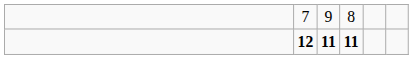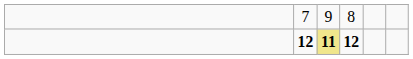(328, 41) no background -> (328, 41) khaki background
(351, 41) 11 -> (351, 41) 12
